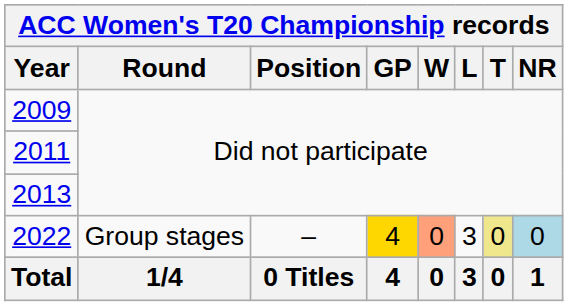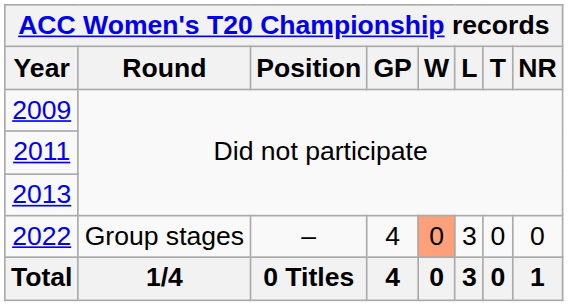(393, 236) gold background -> (393, 236) no background
(498, 236) khaki background -> (498, 236) no background
(537, 236) lightblue background -> (537, 236) no background
